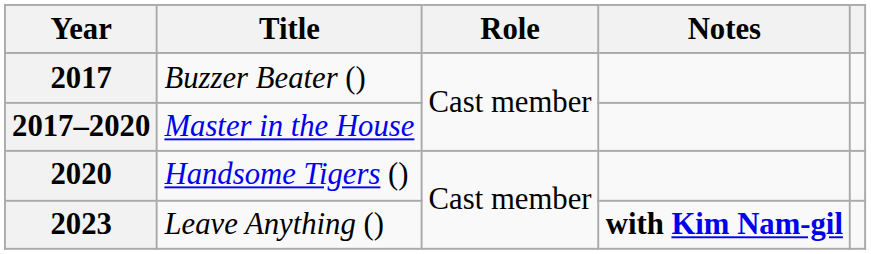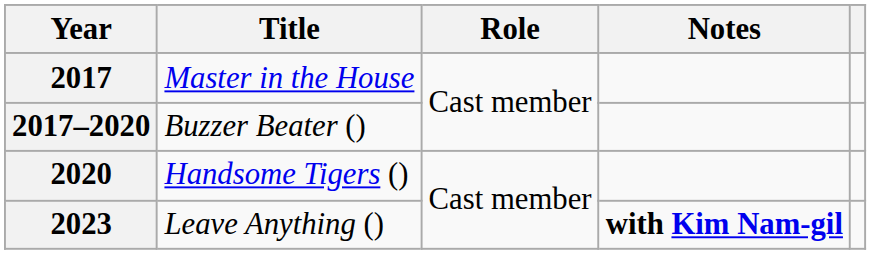(265, 77) Buzzer Beater () -> (289, 77) Master in the House
(289, 126) Master in the House -> (265, 126) Buzzer Beater ()
